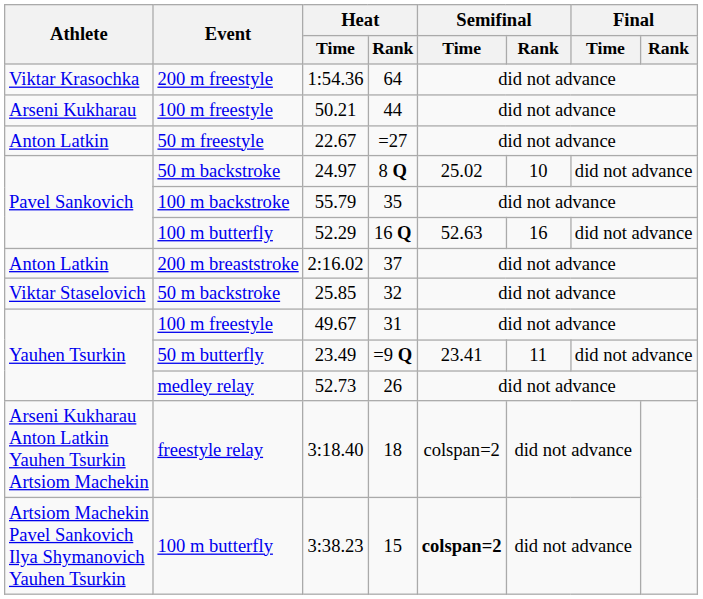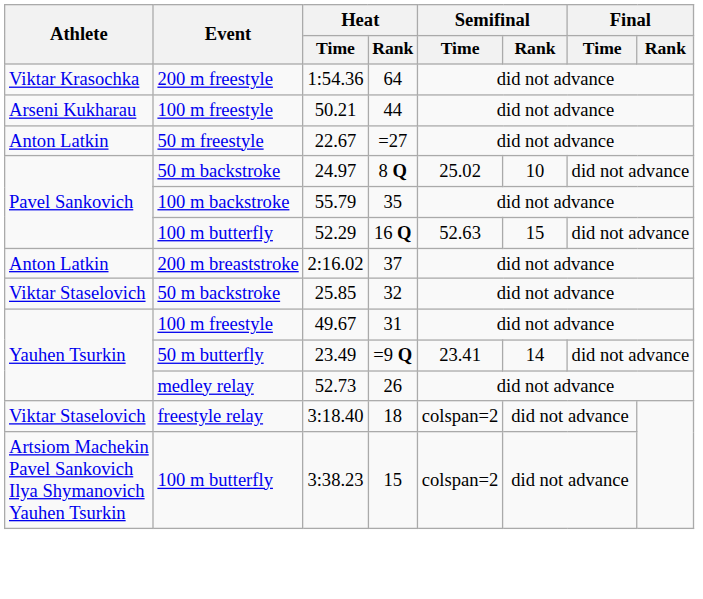(538, 233) 16 -> (535, 233) 15
(538, 355) 11 -> (535, 355) 14
(79, 449) Arseni Kukharau Anton Latkin Yauhen Tsurkin Artsiom Machekin -> (77, 416) Viktar Staselovich
(462, 546) bold -> (460, 480) normal
